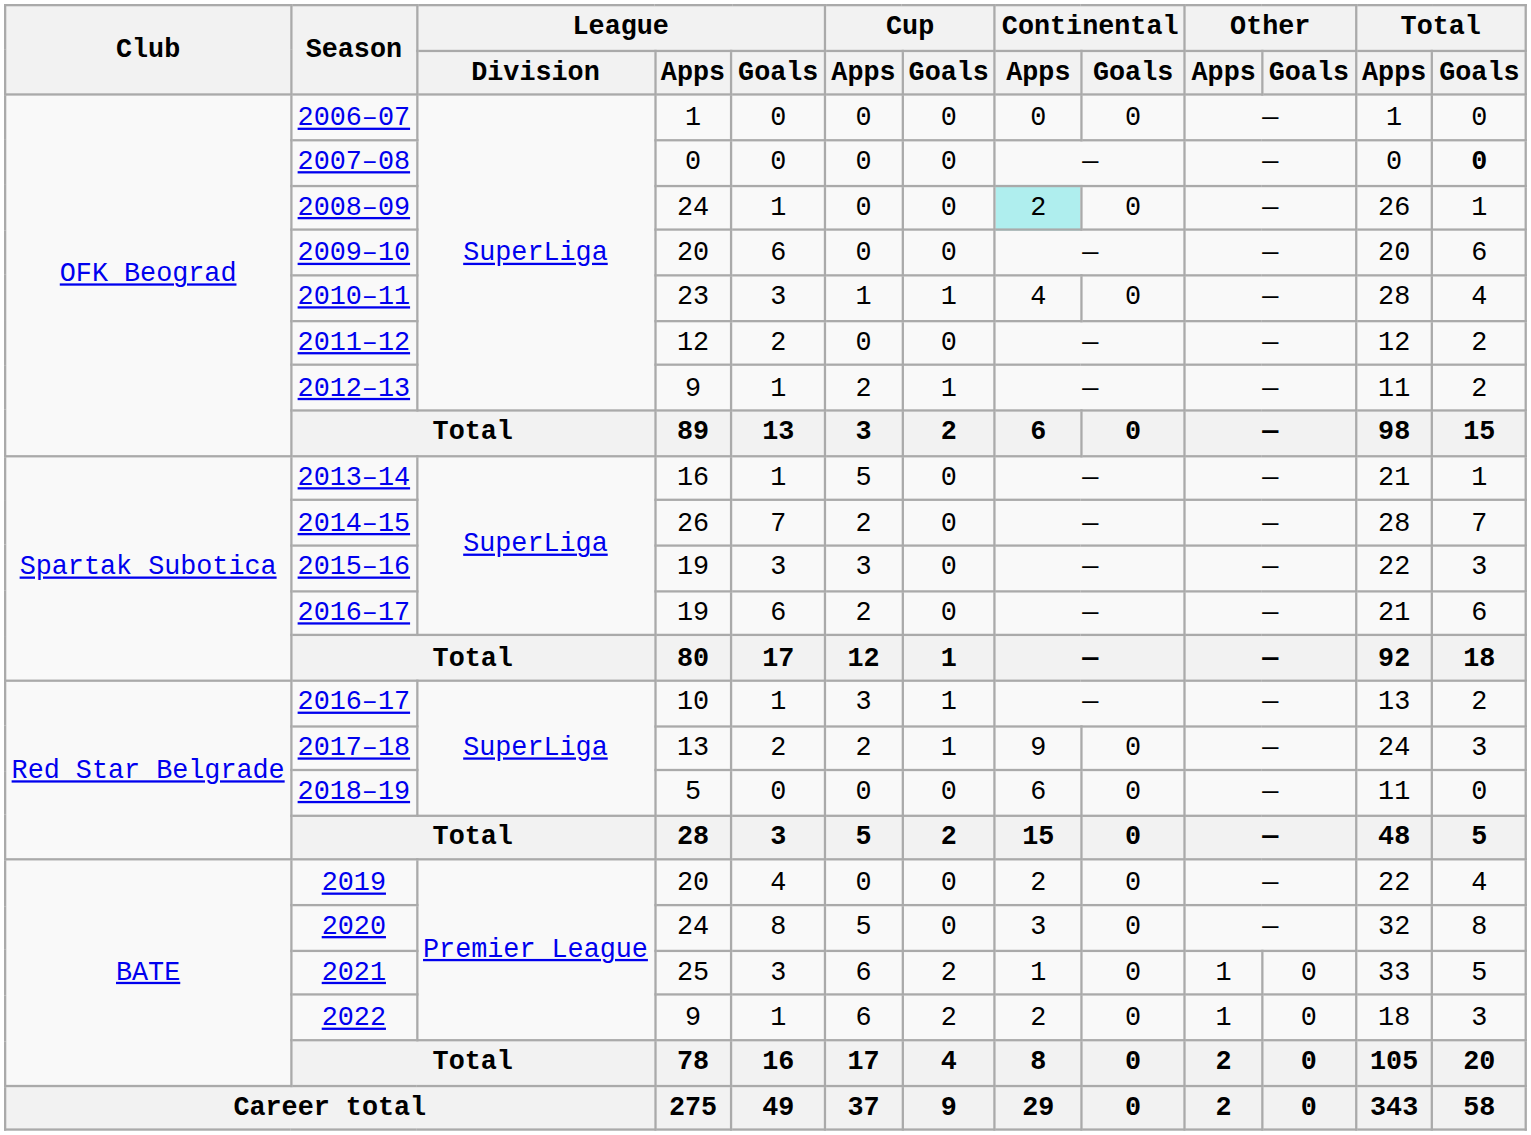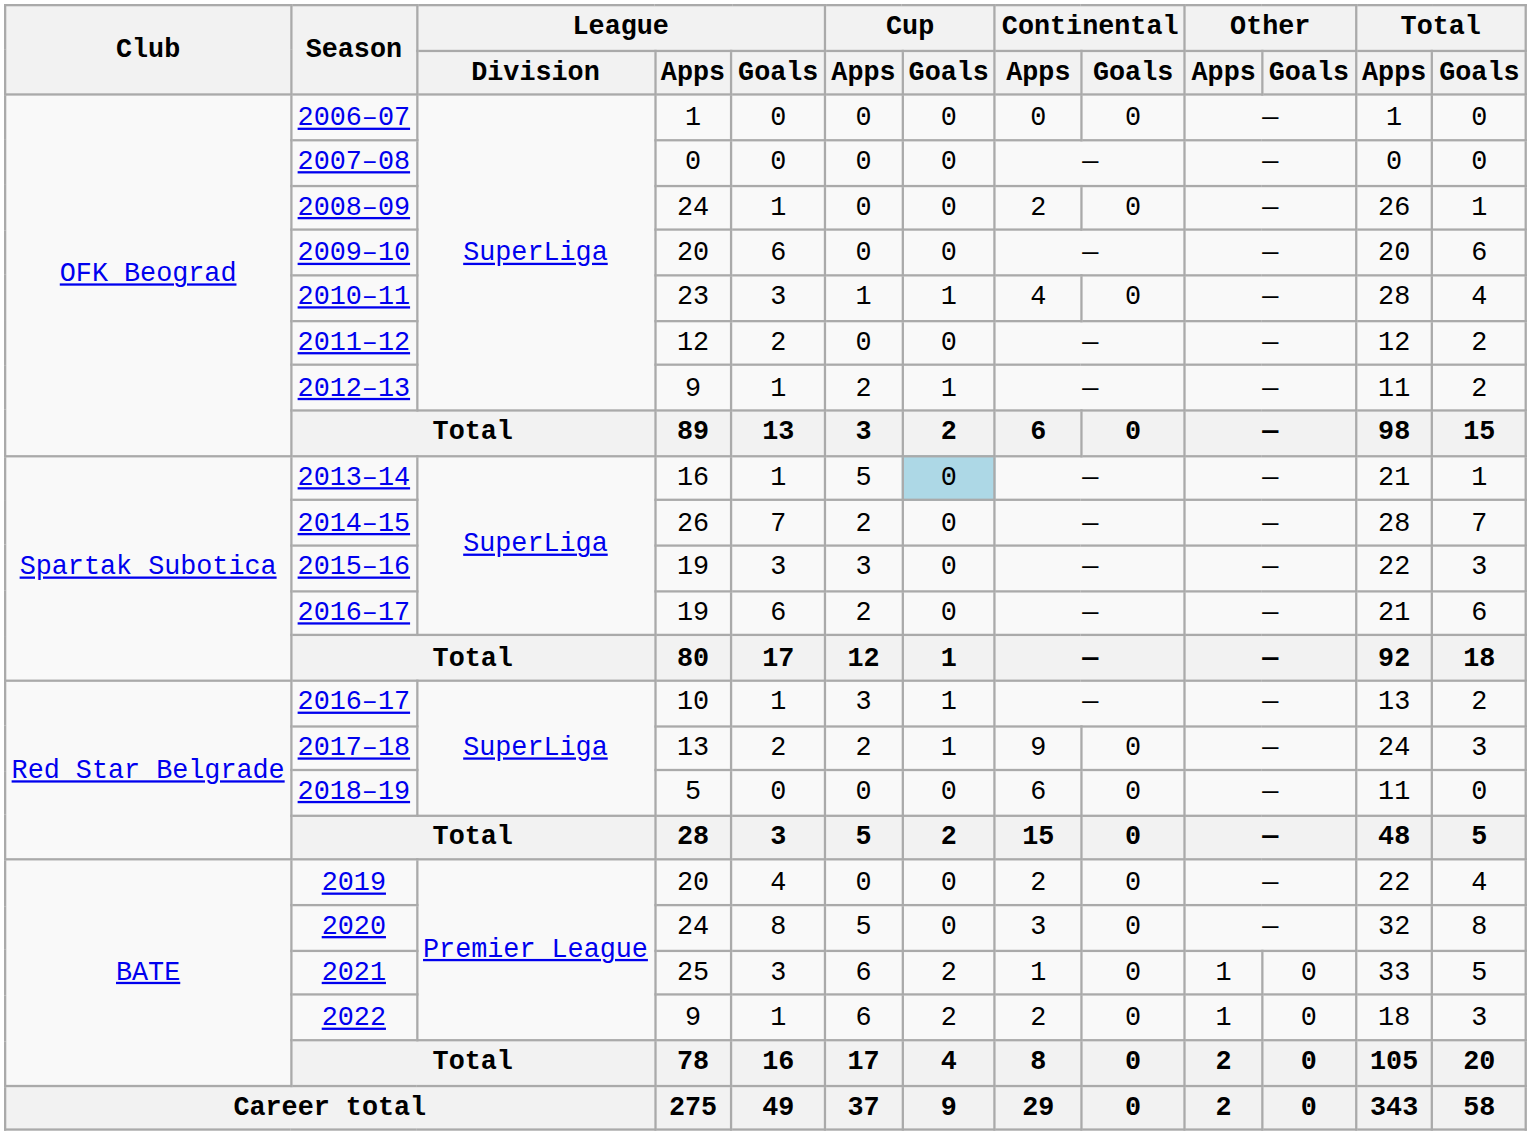(1479, 162) bold -> (1479, 162) normal
(1038, 207) paleturquoise background -> (1038, 207) no background
(949, 477) no background -> (949, 477) lightblue background
